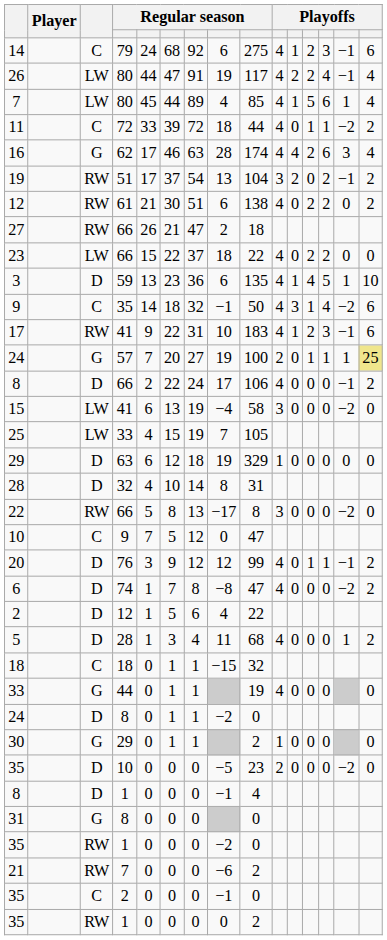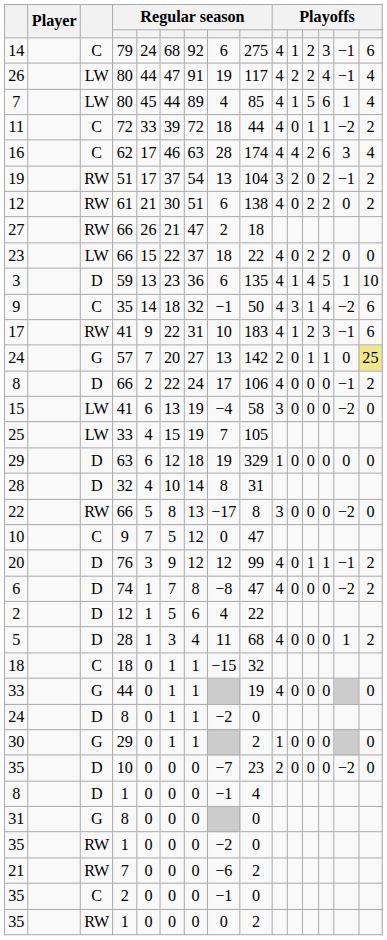(97, 152) G -> (97, 152) C
(224, 357) 19 -> (224, 357) 13
(256, 357) 100 -> (256, 357) 142
(346, 357) 1 -> (346, 357) 0
(224, 767) −5 -> (224, 767) −7
